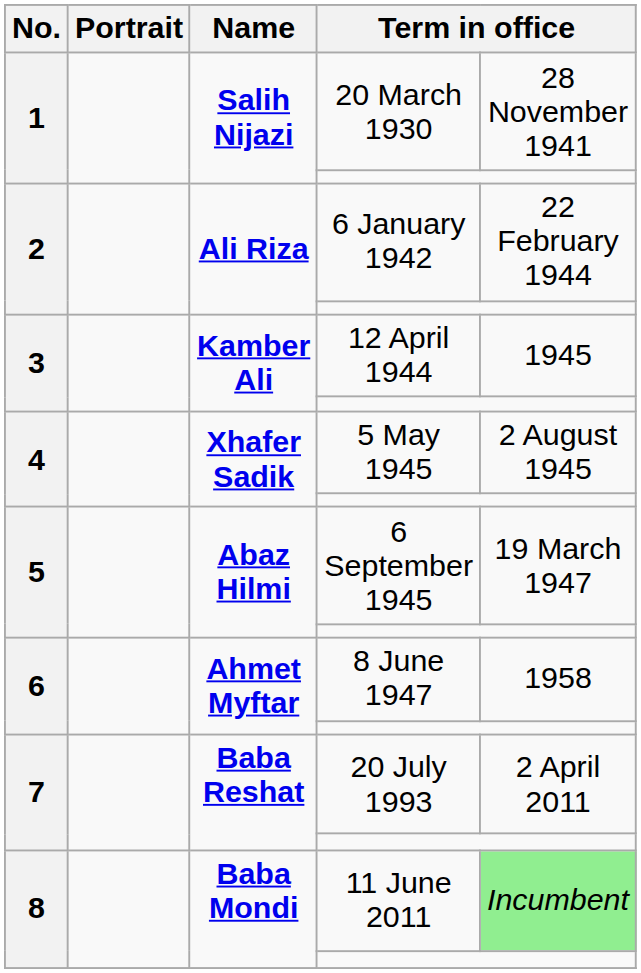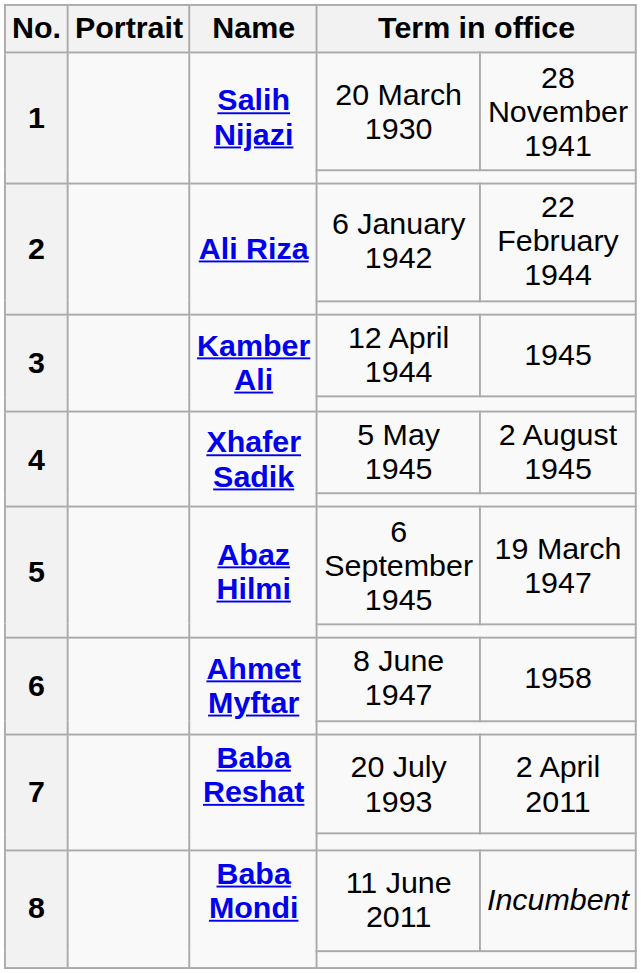(558, 900) lightgreen background -> (558, 900) no background
